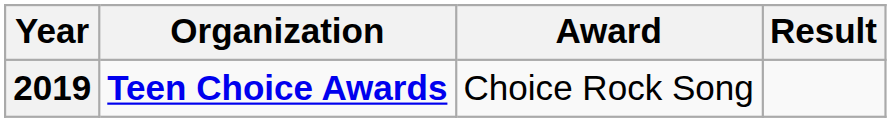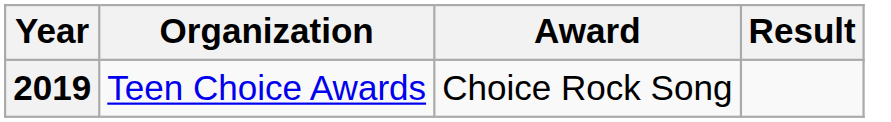(277, 87) bold -> (267, 87) normal
